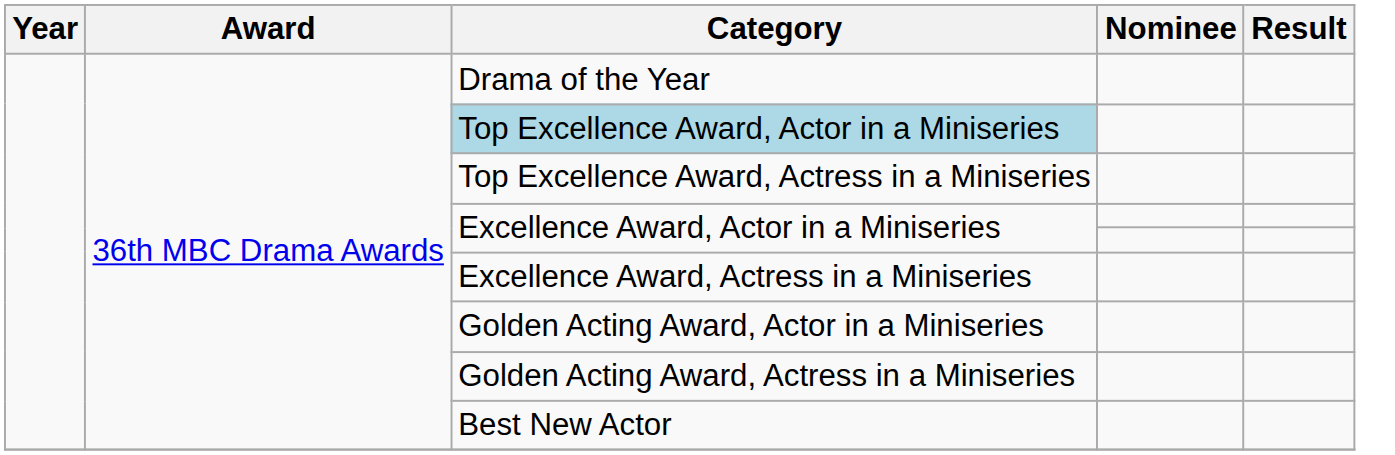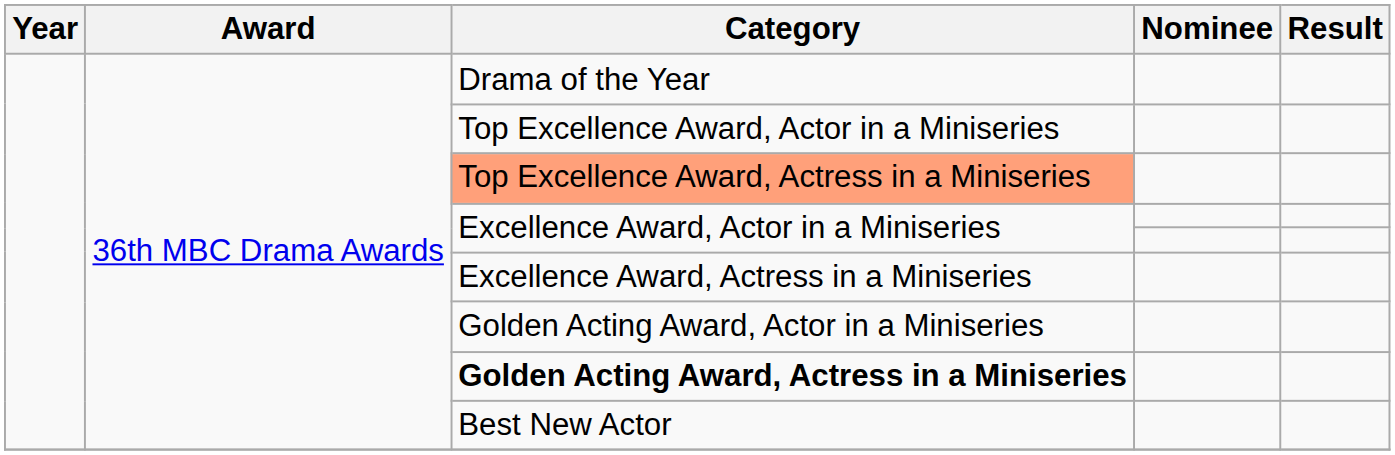(759, 128) lightblue background -> (759, 128) no background
(774, 177) no background -> (774, 177) lightsalmon background
(767, 375) normal -> (793, 375) bold
